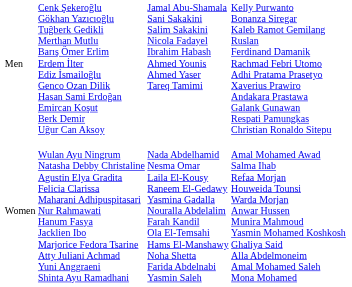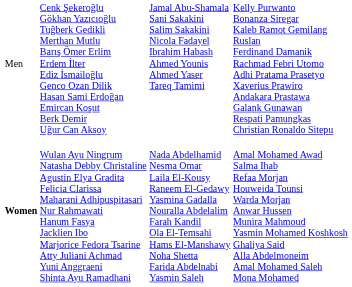(20, 211) normal -> (21, 211) bold
